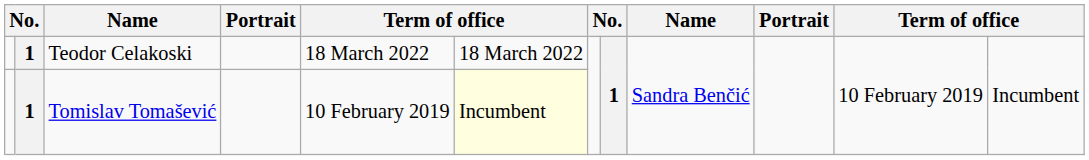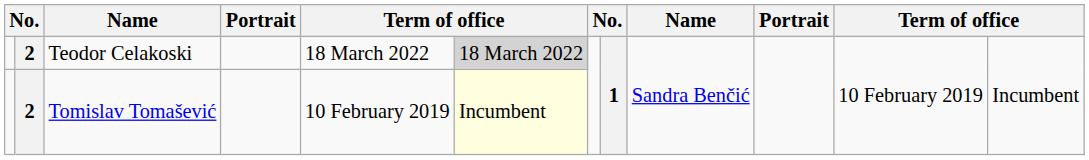(30, 52) 1 -> (30, 52) 2
(521, 52) no background -> (521, 52) lightgrey background
(30, 111) 1 -> (30, 111) 2
